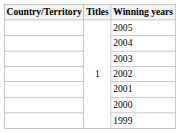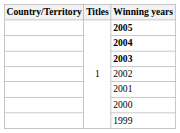(123, 27) normal -> (123, 27) bold
(123, 43) normal -> (123, 43) bold
(123, 58) normal -> (123, 58) bold
